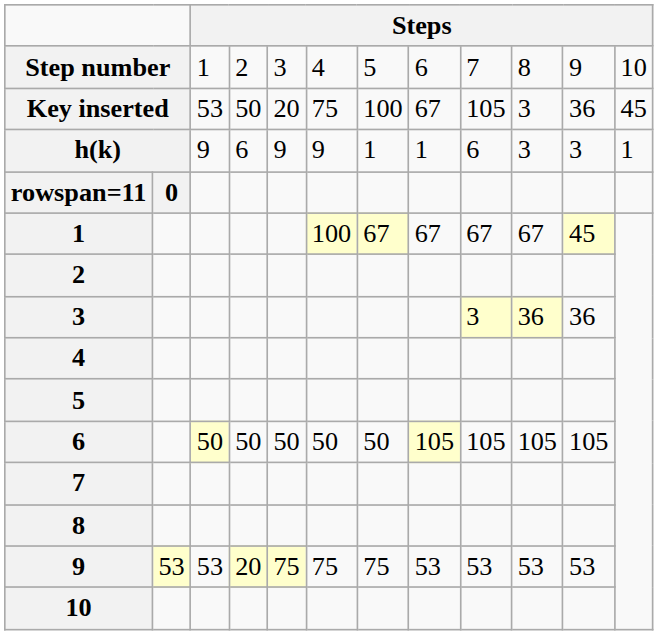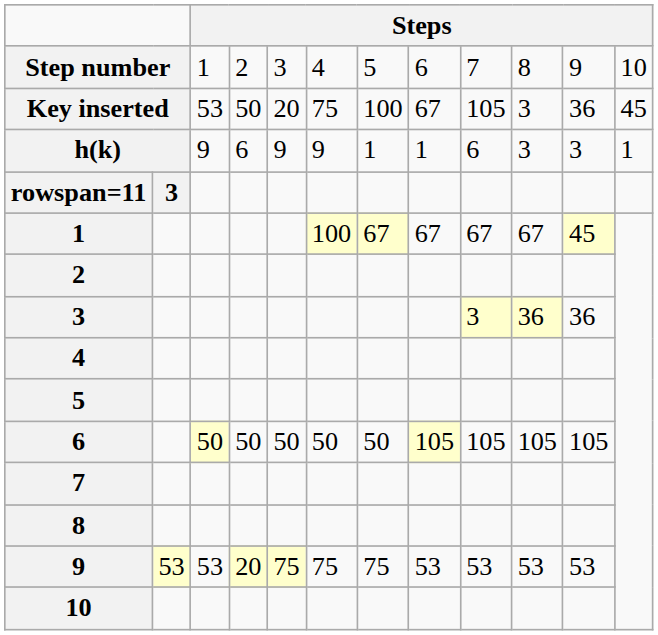(172, 191) 0 -> (172, 191) 3
